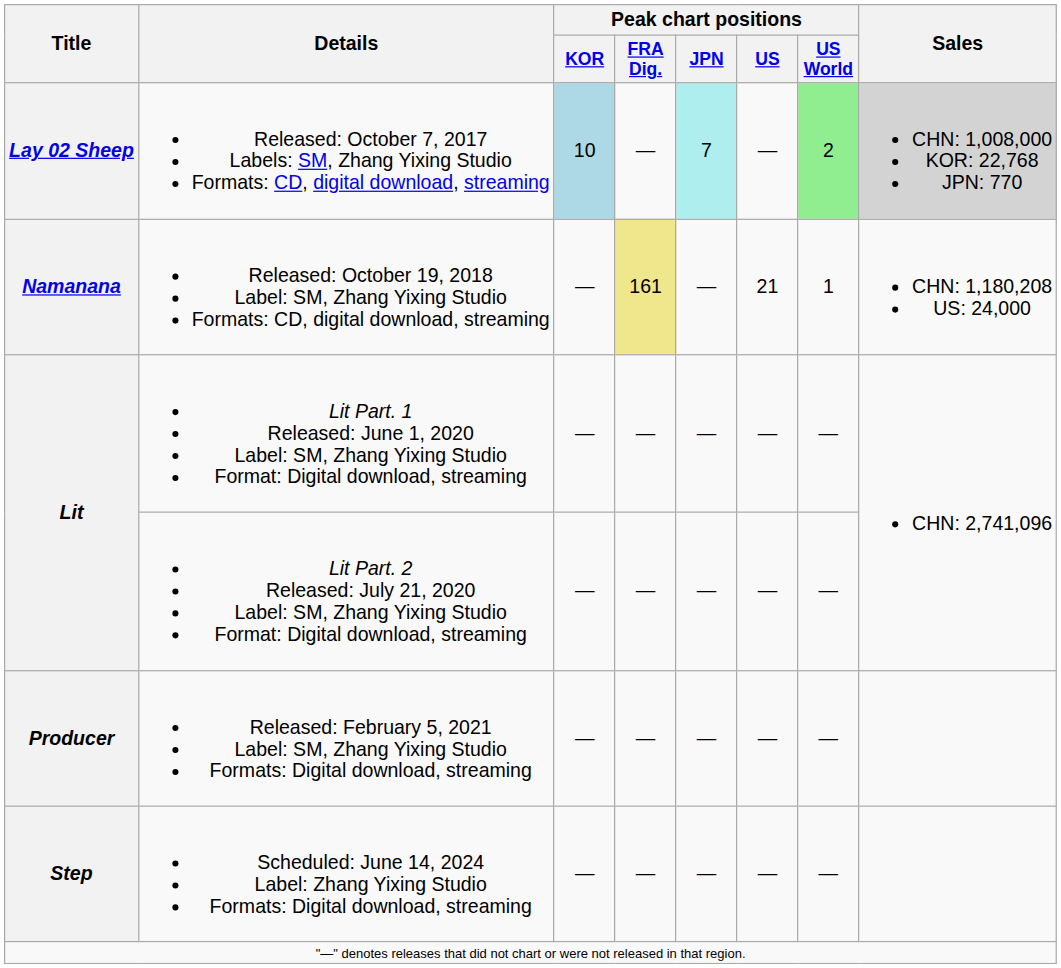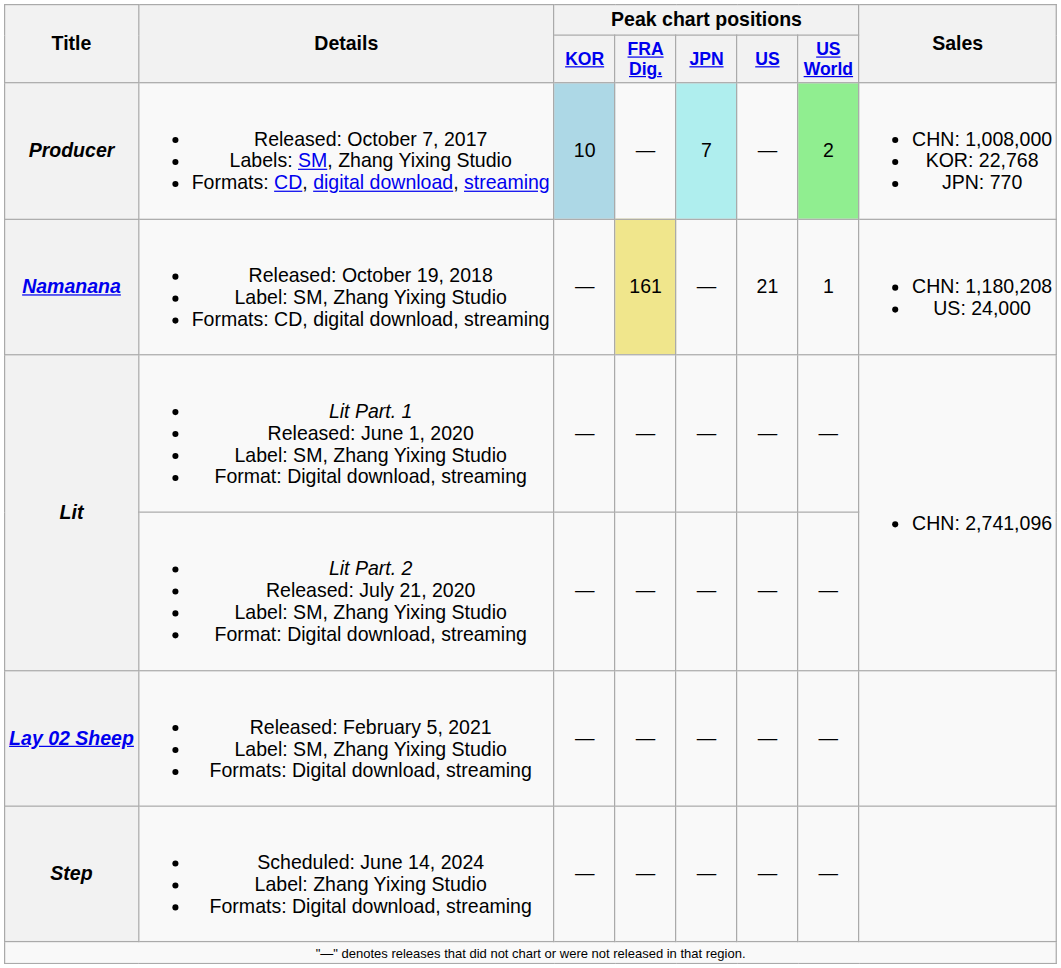(72, 150) Lay 02 Sheep -> (72, 150) Producer
(958, 162) lightgrey background -> (958, 162) no background
(72, 738) Producer -> (72, 738) Lay 02 Sheep
